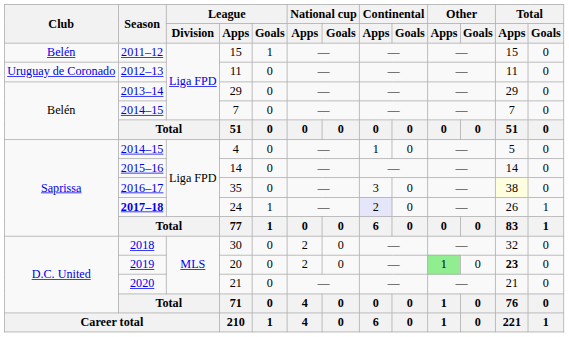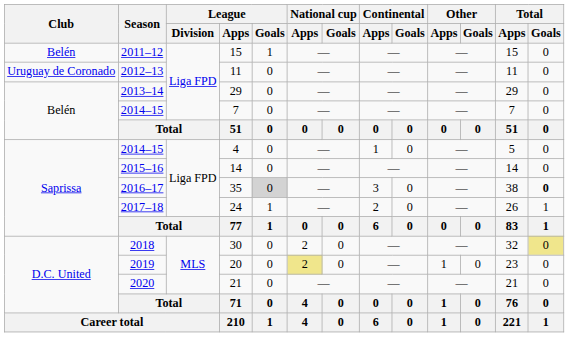(270, 187) no background -> (270, 187) lightgrey background
(512, 187) lightyellow background -> (512, 187) no background
(546, 187) normal -> (546, 187) bold
(142, 206) bold -> (142, 206) normal
(376, 206) lavender background -> (376, 206) no background
(546, 245) no background -> (546, 245) khaki background
(305, 264) no background -> (305, 264) khaki background
(444, 264) lightgreen background -> (444, 264) no background
(512, 264) bold -> (512, 264) normal
